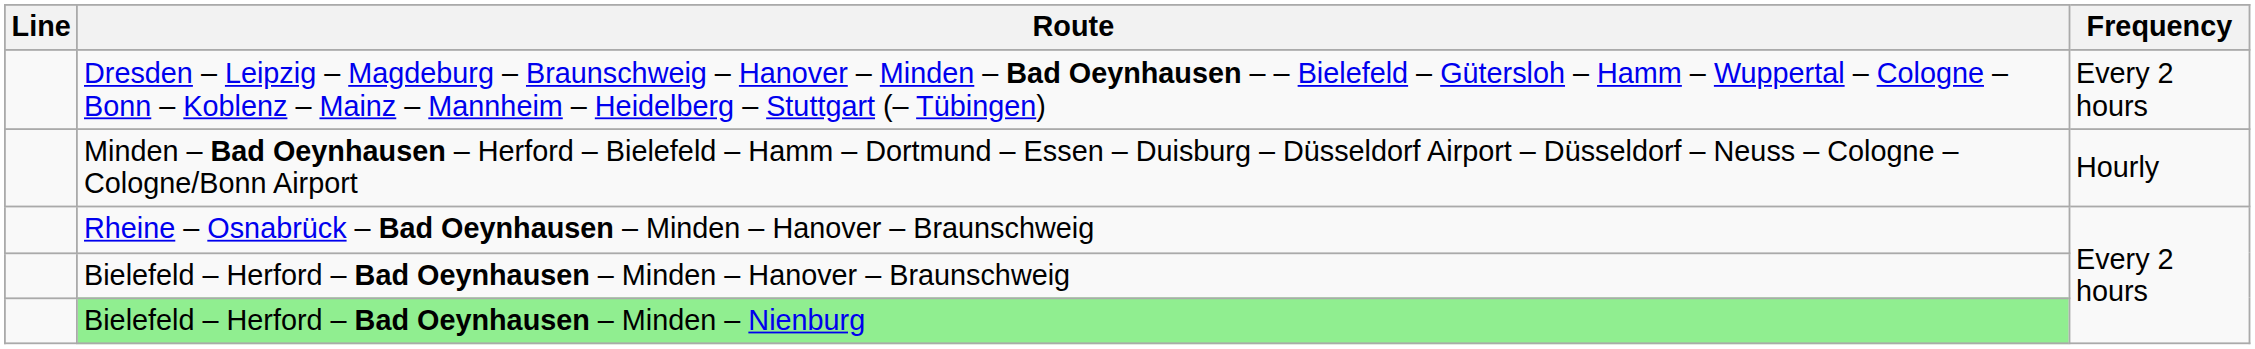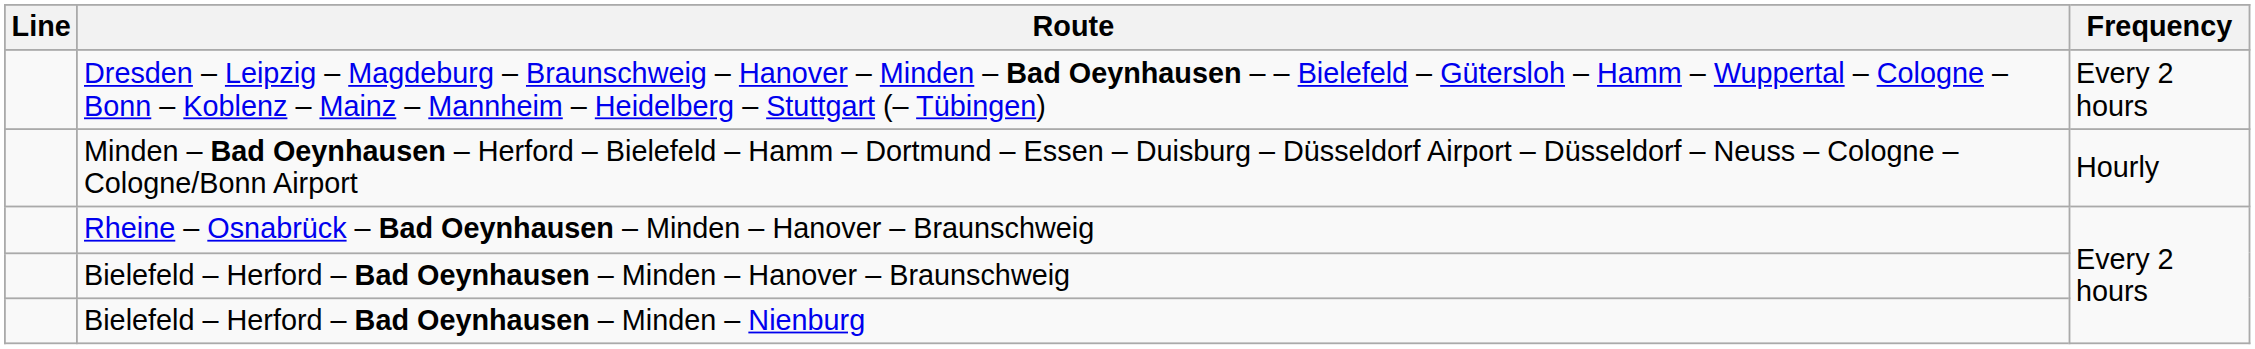(475, 320) lightgreen background -> (475, 320) no background
